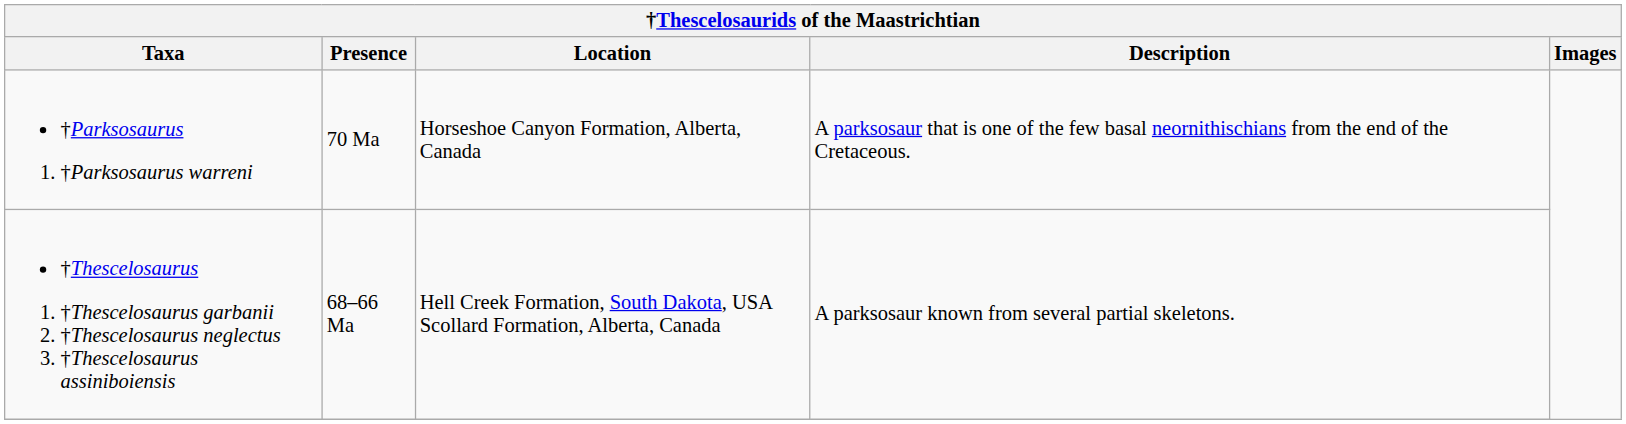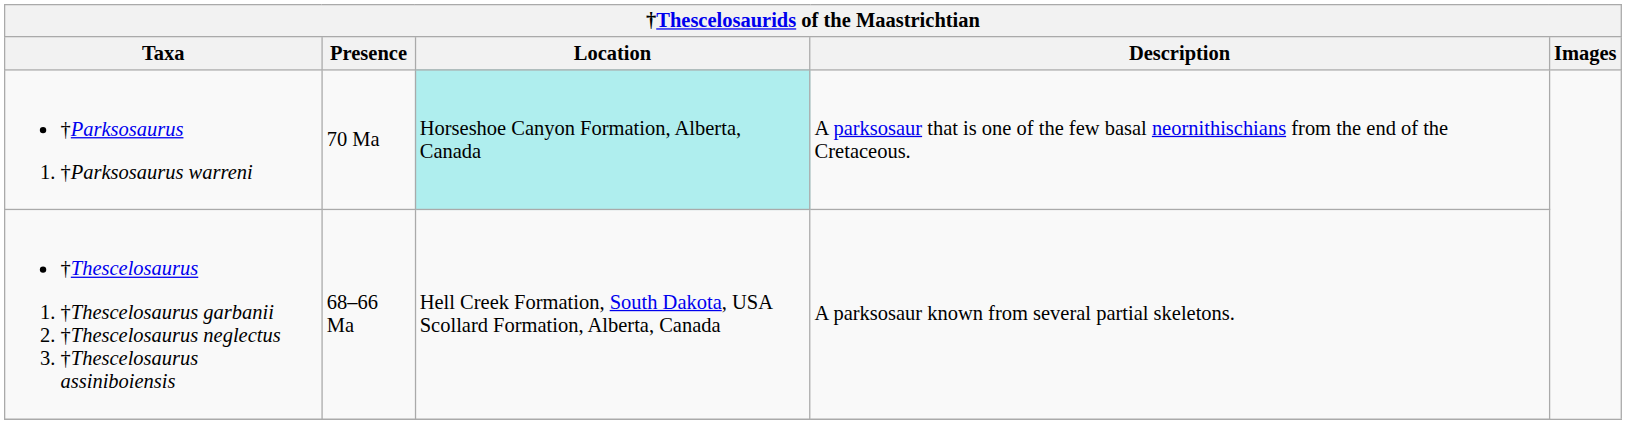(580, 139) no background -> (580, 139) paleturquoise background
